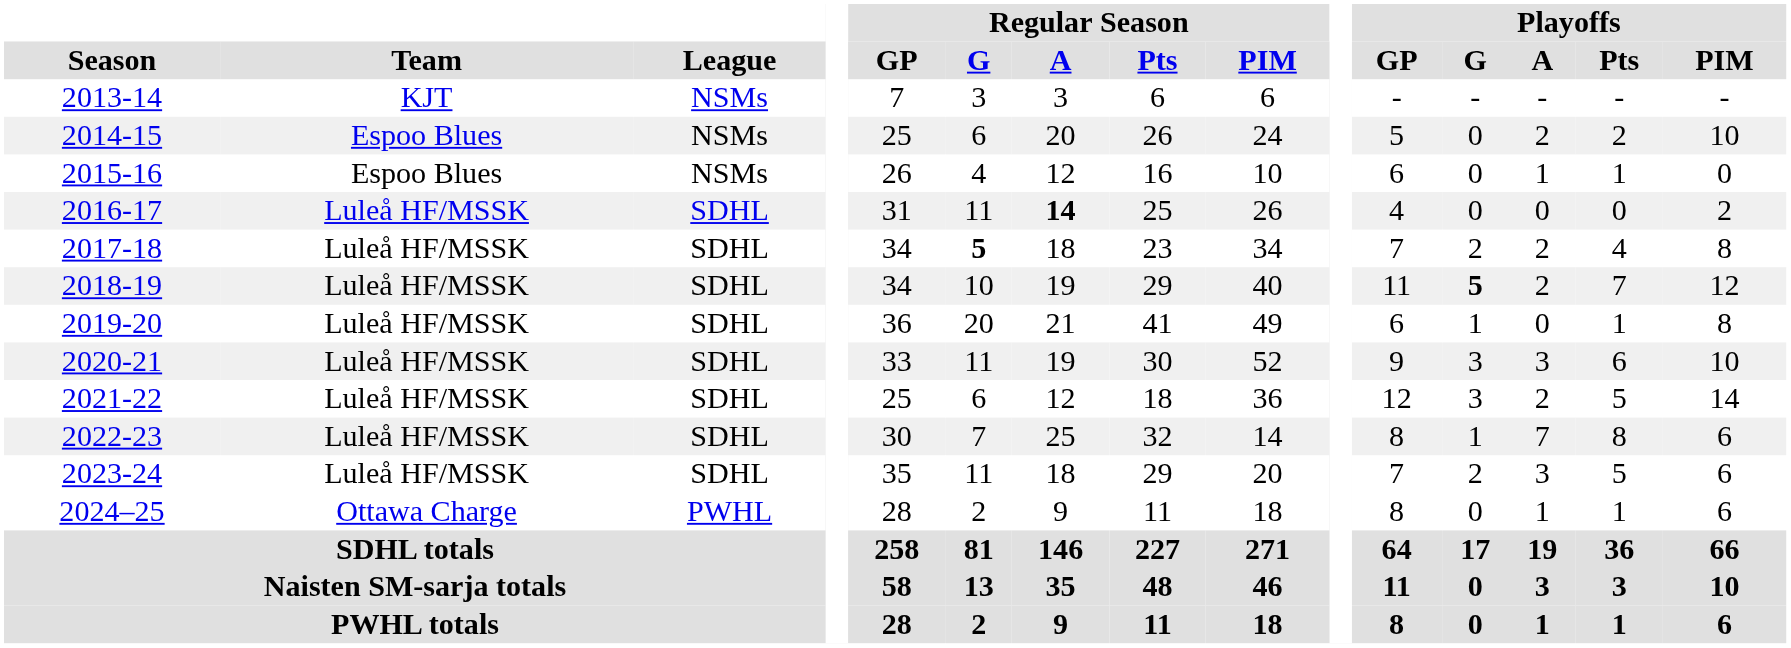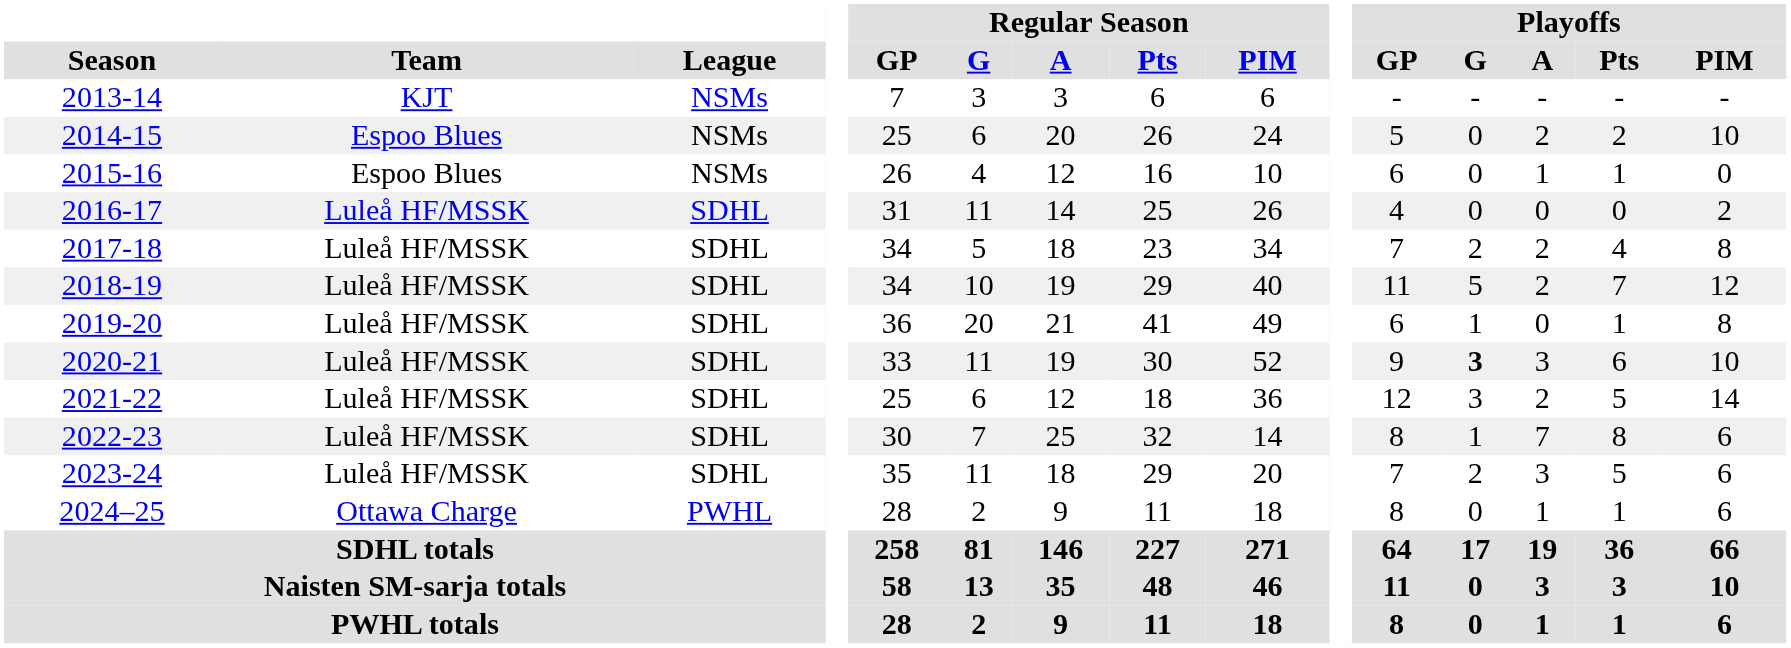(1061, 210) bold -> (1061, 210) normal
(979, 247) bold -> (979, 247) normal
(1475, 285) bold -> (1475, 285) normal
(1475, 360) normal -> (1475, 360) bold
